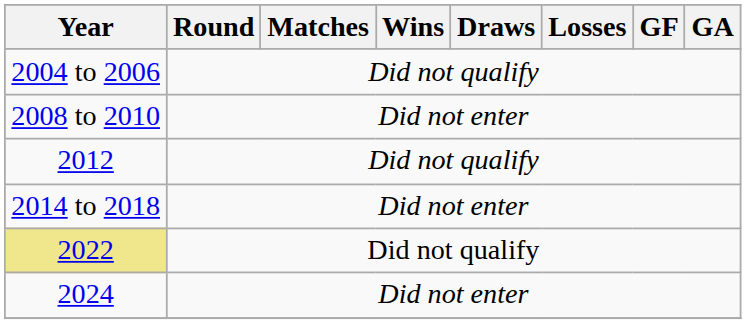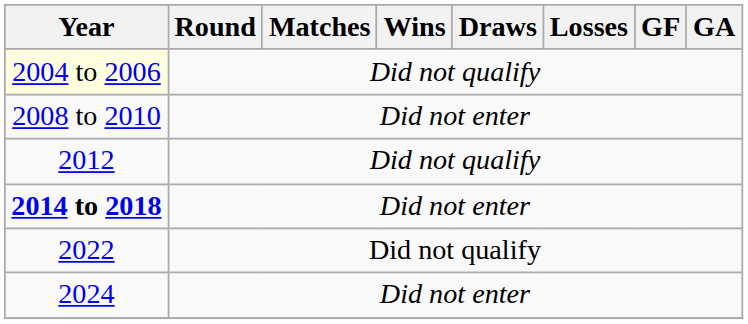(86, 71) no background -> (86, 71) lightyellow background
(86, 205) normal -> (86, 205) bold
(86, 250) khaki background -> (86, 250) no background
